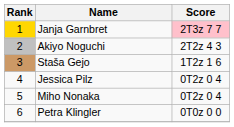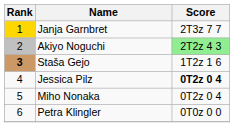(201, 29) pink background -> (201, 29) no background
(201, 46) no background -> (201, 46) lightgreen background
(20, 63) normal -> (20, 63) bold
(201, 79) normal -> (201, 79) bold
